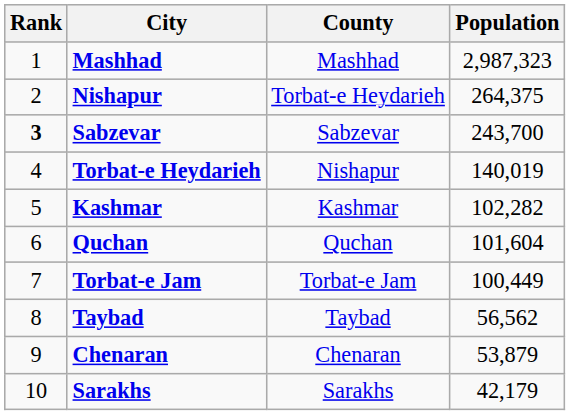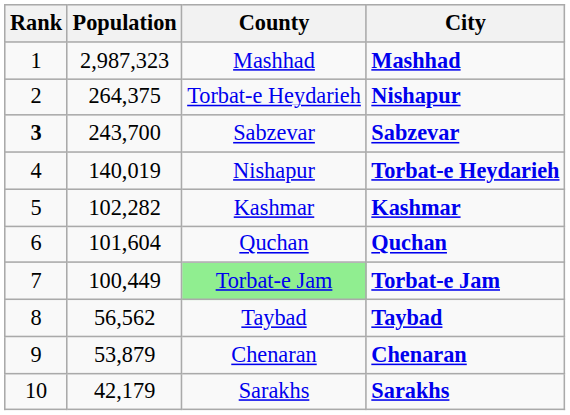columns swapped: (167, 23) <-> (507, 23)
(358, 280) no background -> (274, 280) lightgreen background
